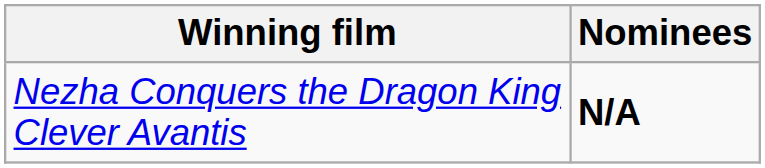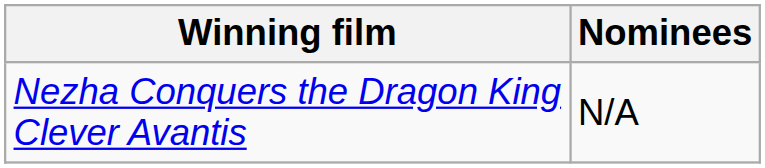(609, 111) bold -> (608, 111) normal
